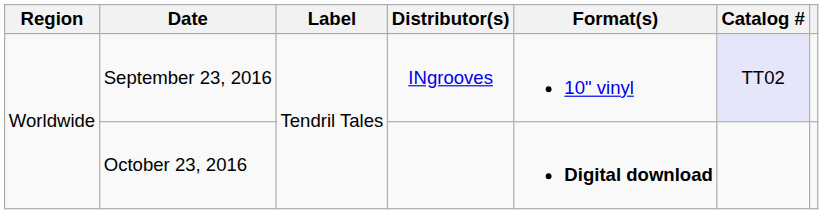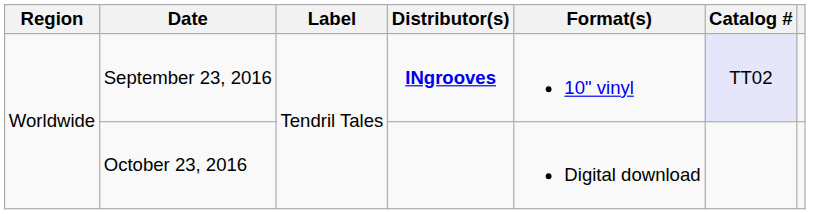(451, 77) normal -> (451, 77) bold
(615, 176) bold -> (609, 176) normal
